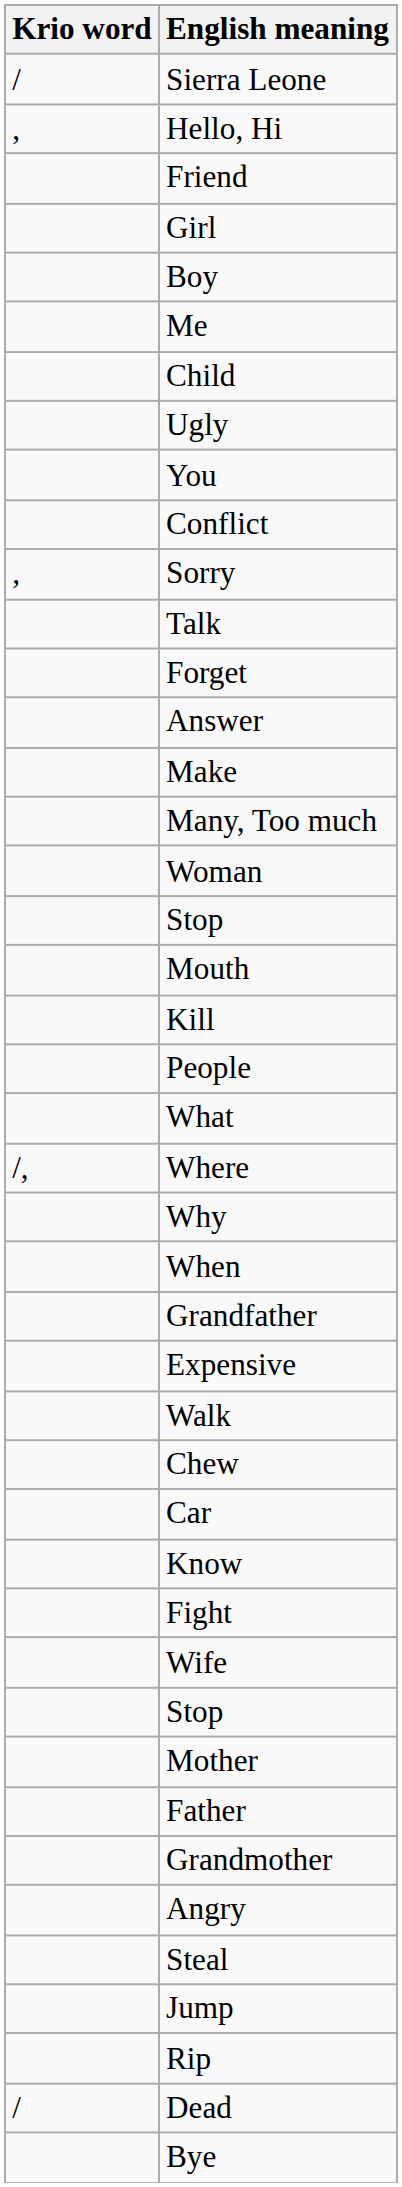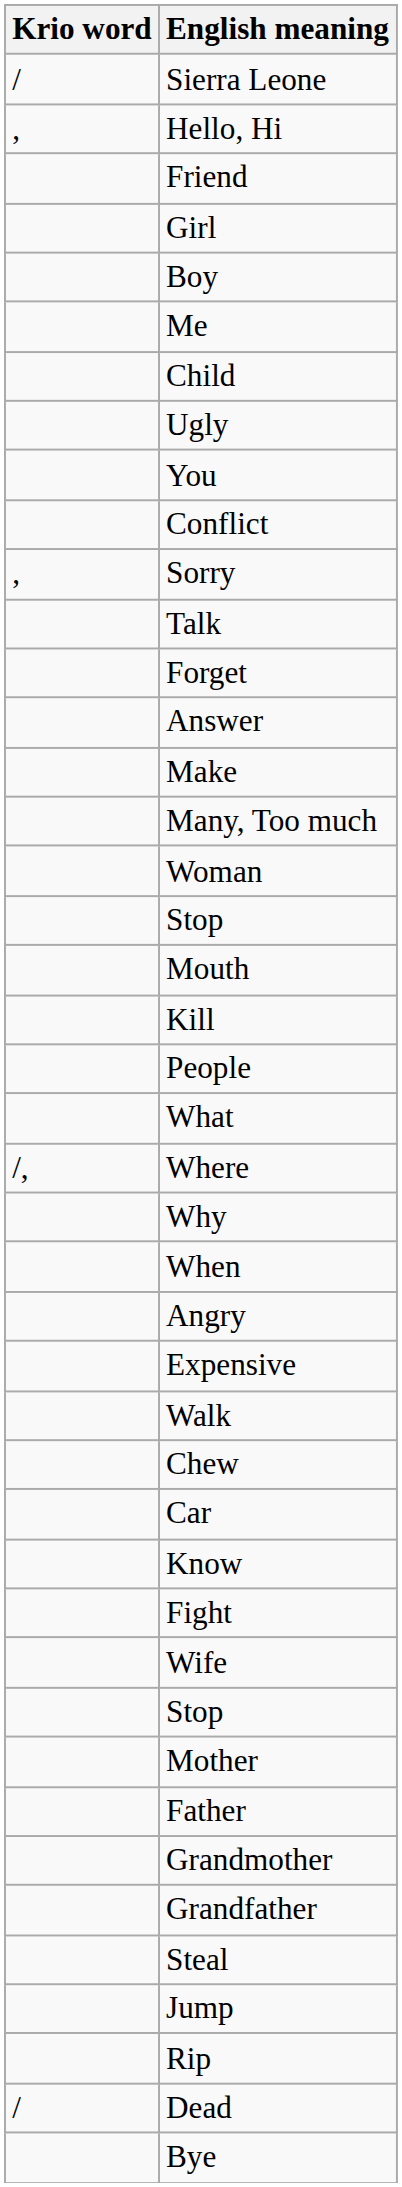(241, 1315) Grandfather -> (206, 1315) Angry
(206, 1909) Angry -> (241, 1909) Grandfather
